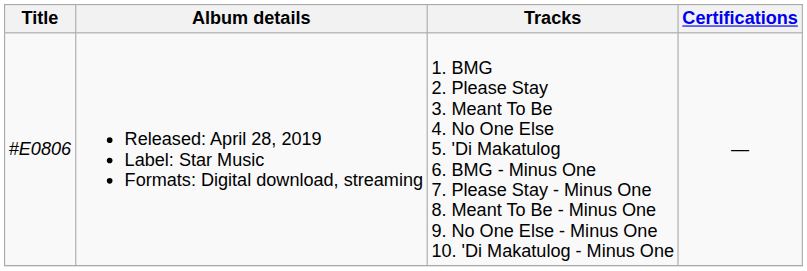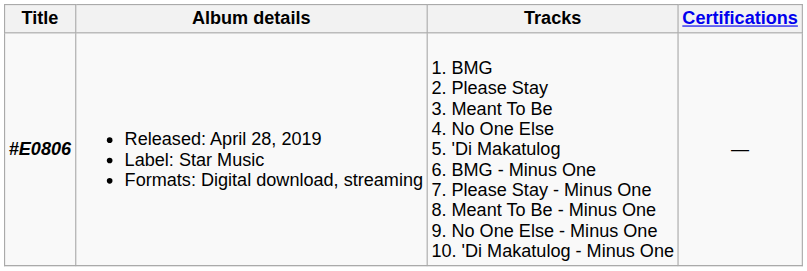(40, 149) normal -> (40, 149) bold
